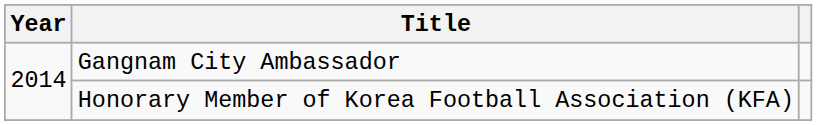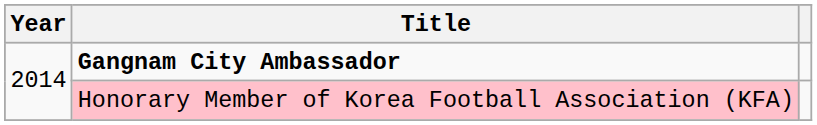(239, 62) normal -> (239, 62) bold
(436, 100) no background -> (436, 100) pink background
